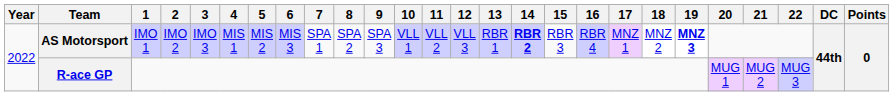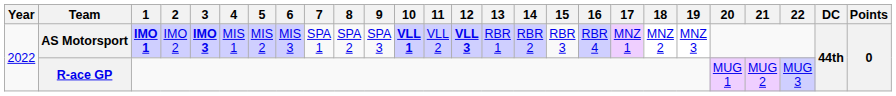(146, 41) normal -> (146, 41) bold
(205, 41) normal -> (205, 41) bold
(408, 41) normal -> (409, 41) bold
(465, 41) normal -> (467, 41) bold
(528, 41) bold -> (530, 41) normal
(691, 41) bold -> (693, 41) normal
